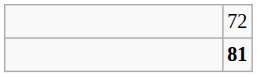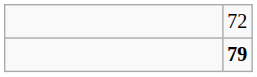(237, 54) 81 -> (237, 54) 79
